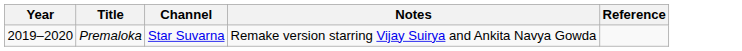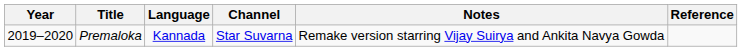+ column: (179, 14)
